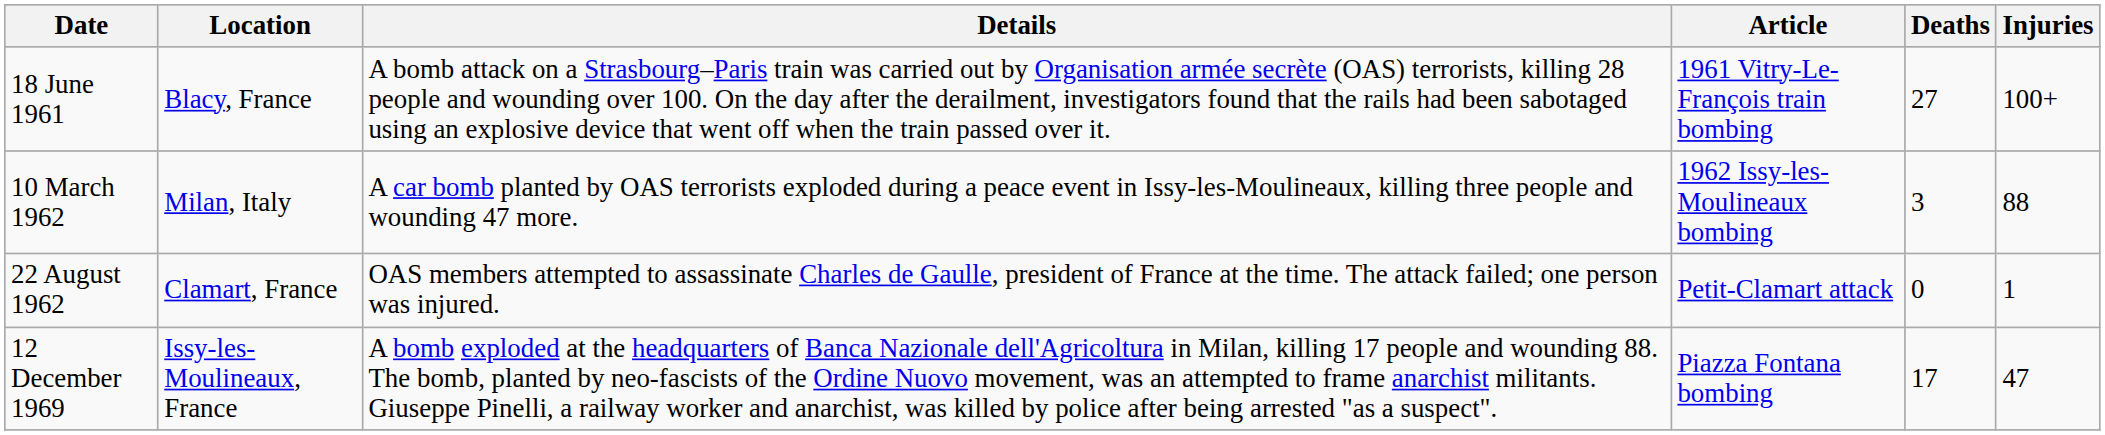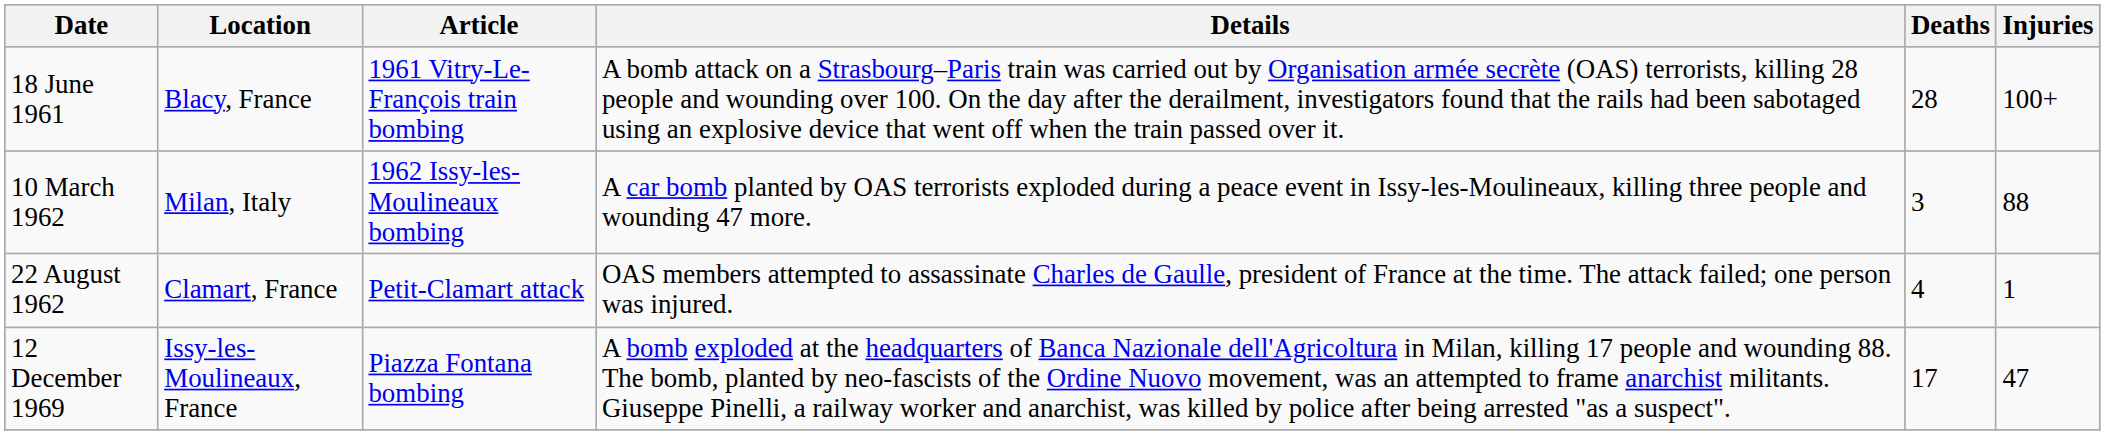columns swapped: (1788, 25) <-> (1017, 25)
(1924, 98) 27 -> (1924, 98) 28
(1918, 289) 0 -> (1918, 289) 4
